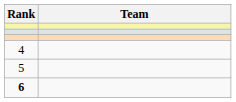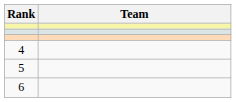(21, 87) bold -> (21, 87) normal
